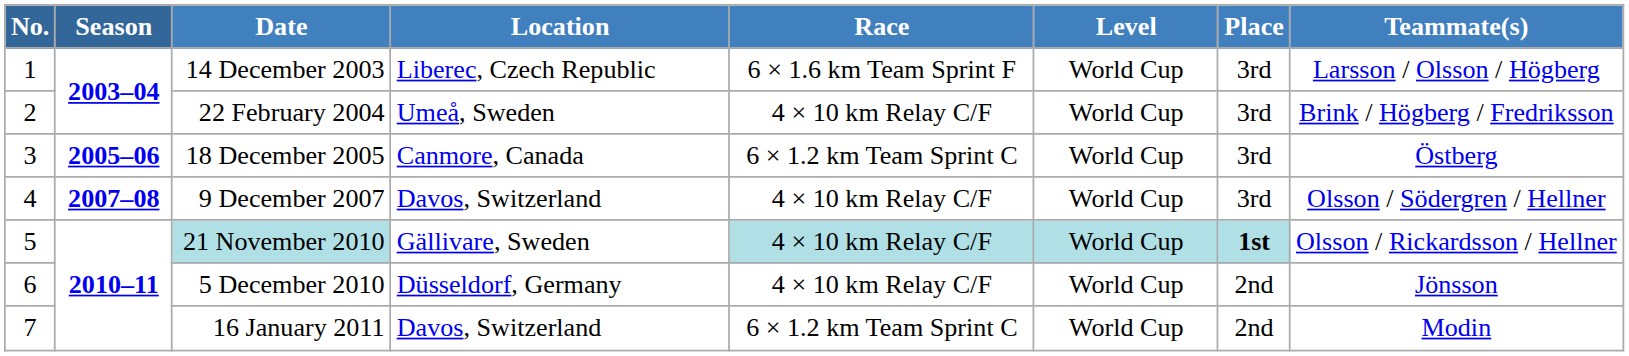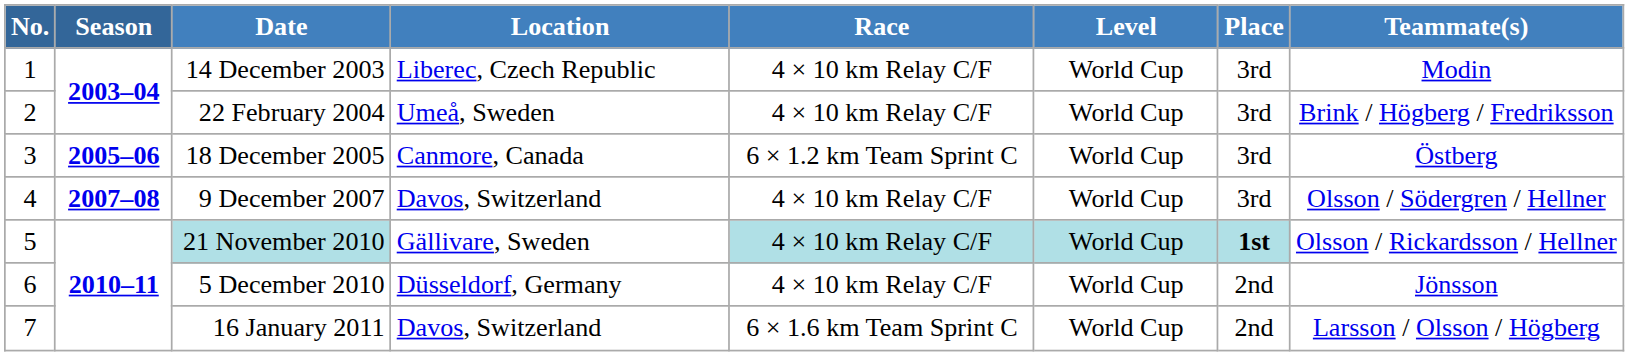(882, 69) 6 × 1.6 km Team Sprint F -> (882, 69) 4 × 10 km Relay C/F
(1456, 69) Larsson / Olsson / Högberg -> (1456, 69) Modin
(882, 327) 6 × 1.2 km Team Sprint C -> (882, 327) 6 × 1.6 km Team Sprint C
(1456, 327) Modin -> (1456, 327) Larsson / Olsson / Högberg
